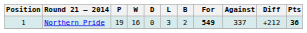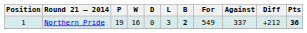(185, 22) normal -> (185, 22) bold
(208, 22) bold -> (208, 22) normal
